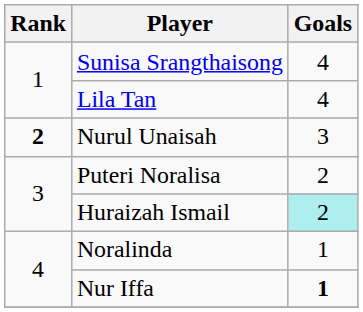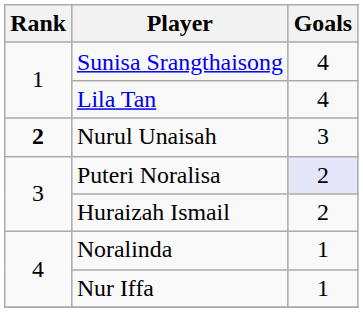(323, 174) no background -> (323, 174) lavender background
(323, 212) paleturquoise background -> (323, 212) no background
(323, 288) bold -> (323, 288) normal
